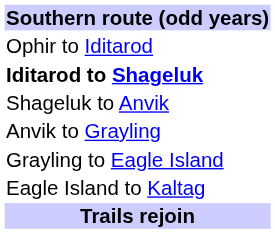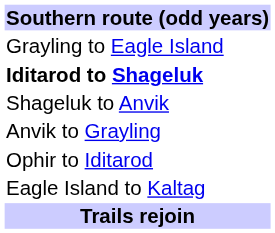(80, 46) Ophir to Iditarod -> (115, 46) Grayling to Eagle Island
(115, 159) Grayling to Eagle Island -> (80, 159) Ophir to Iditarod
